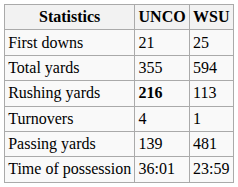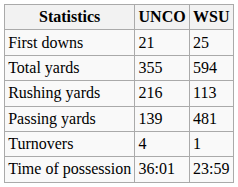(151, 93) bold -> (151, 93) normal
rows swapped: (52, 144) <-> (41, 118)
